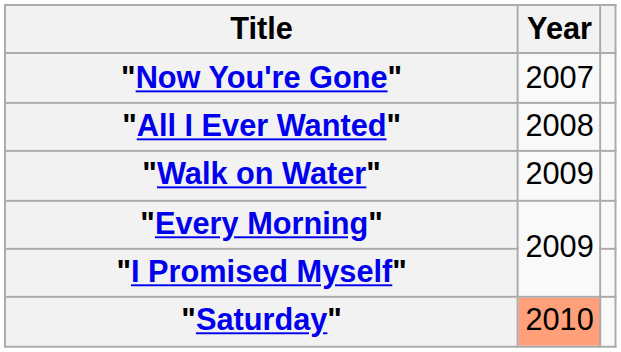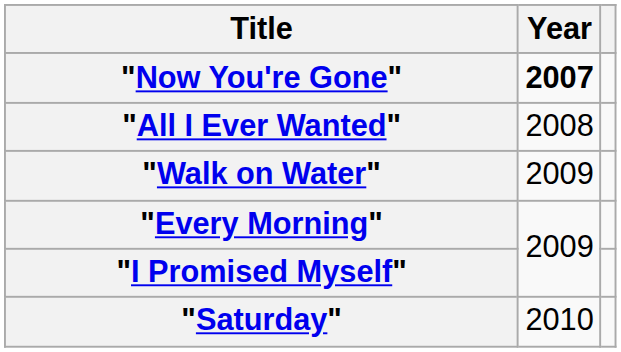(560, 77) normal -> (560, 77) bold
(560, 321) lightsalmon background -> (560, 321) no background
